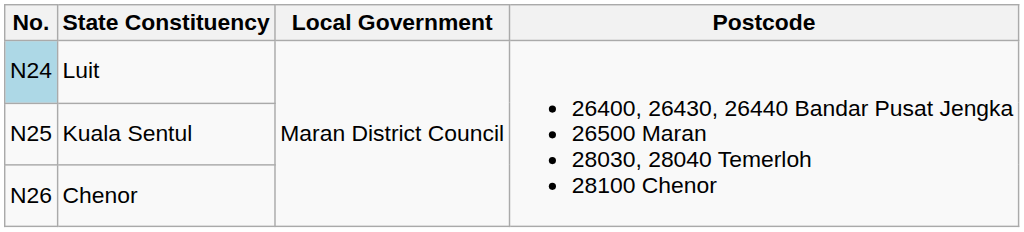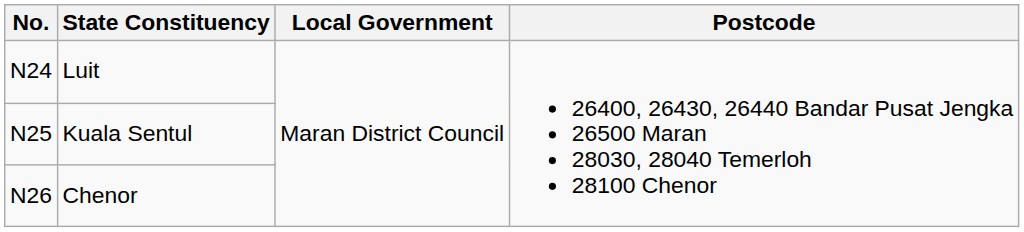(31, 71) lightblue background -> (31, 71) no background
